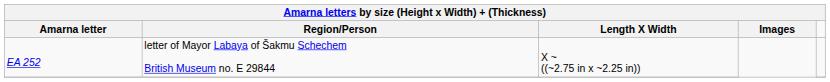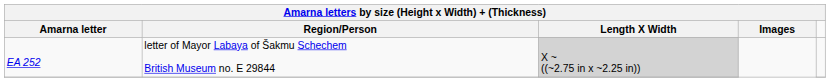(591, 63) no background -> (591, 63) lightgrey background
